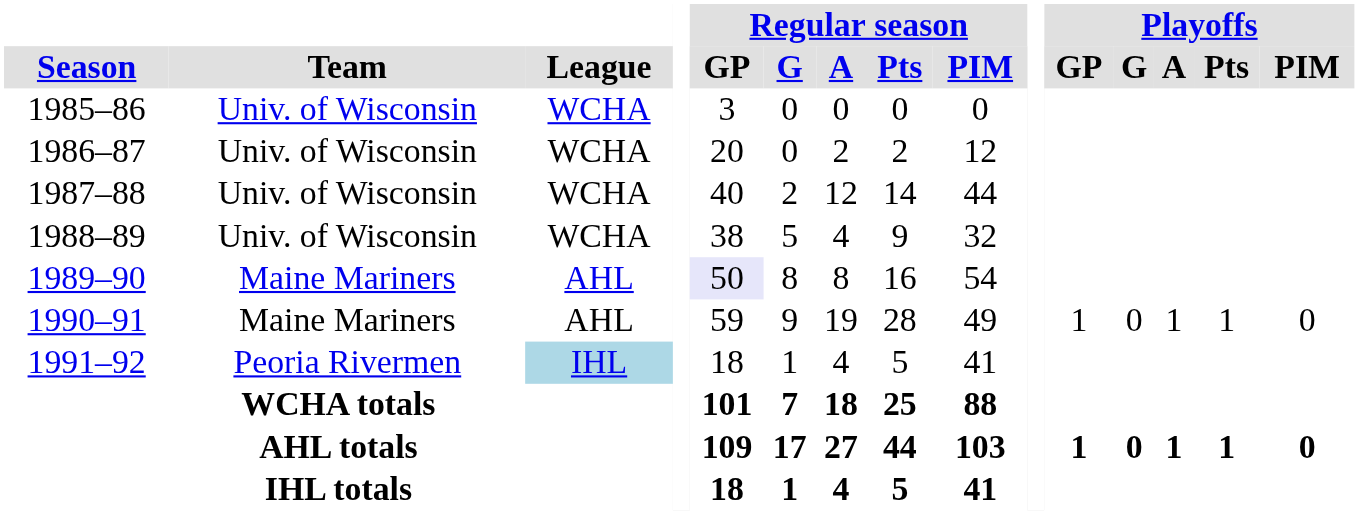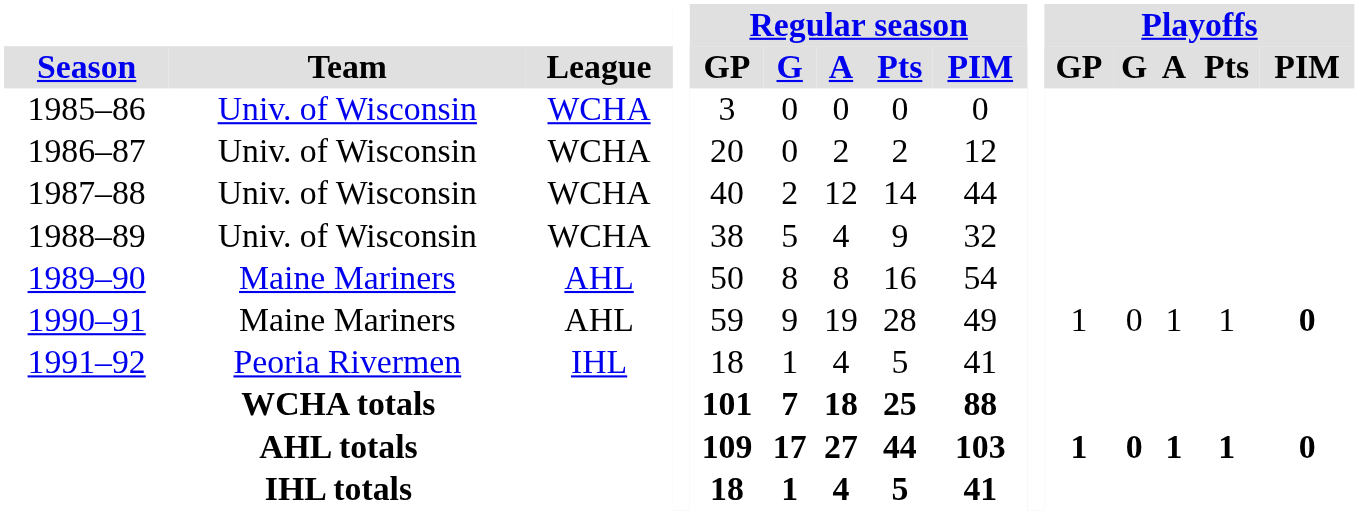(727, 277) lavender background -> (727, 277) no background
(1307, 319) normal -> (1307, 319) bold
(599, 362) lightblue background -> (599, 362) no background
